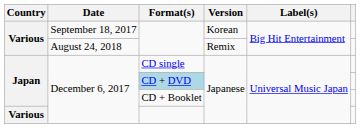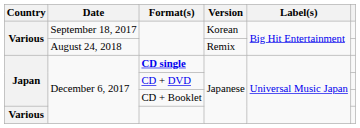(163, 64) normal -> (164, 64) bold
(166, 81) lightblue background -> (166, 81) no background
